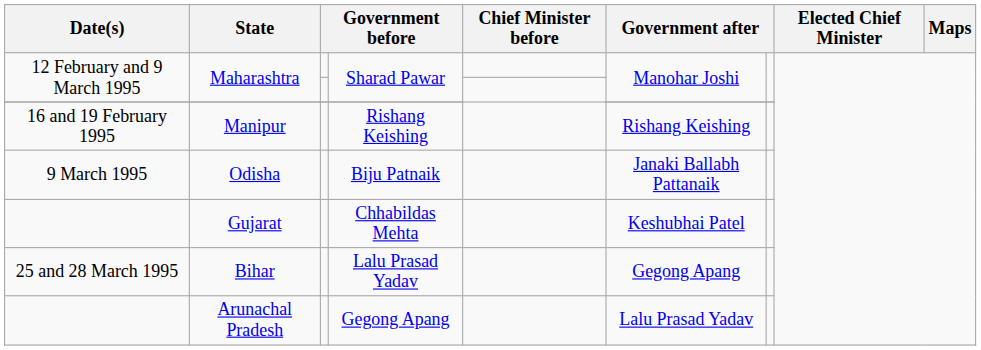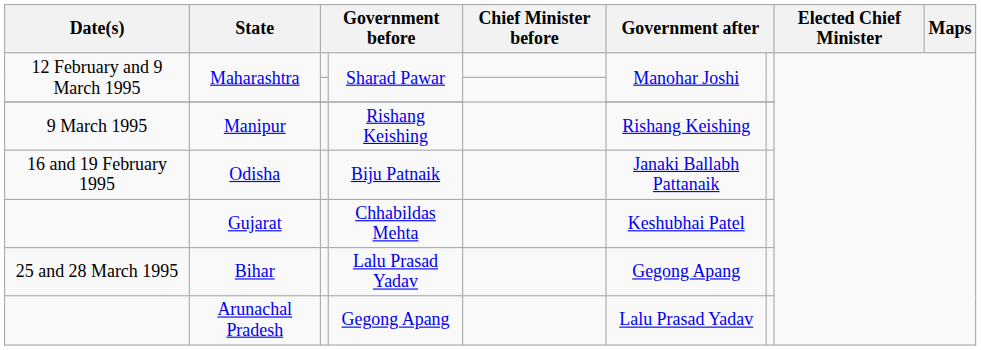(97, 125) 16 and 19 February 1995 -> (97, 125) 9 March 1995
(97, 174) 9 March 1995 -> (97, 174) 16 and 19 February 1995
